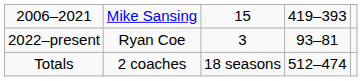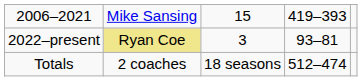(152, 40) no background -> (152, 40) khaki background
